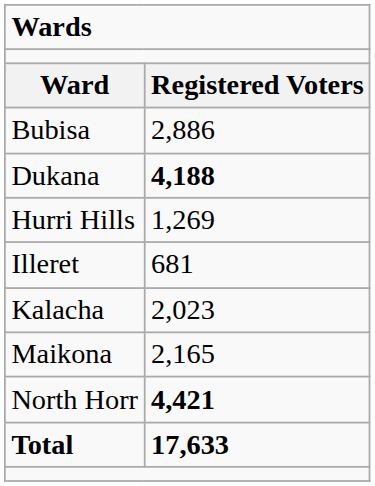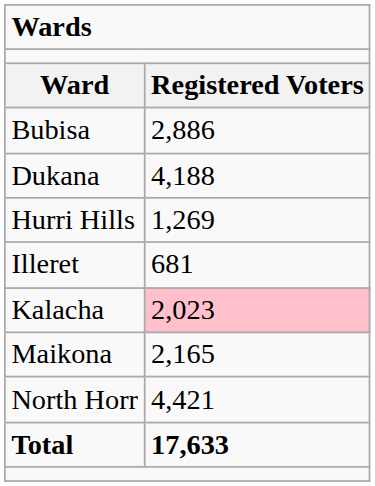(183, 174) bold -> (183, 174) normal
(183, 309) no background -> (183, 309) pink background
(183, 399) bold -> (183, 399) normal
